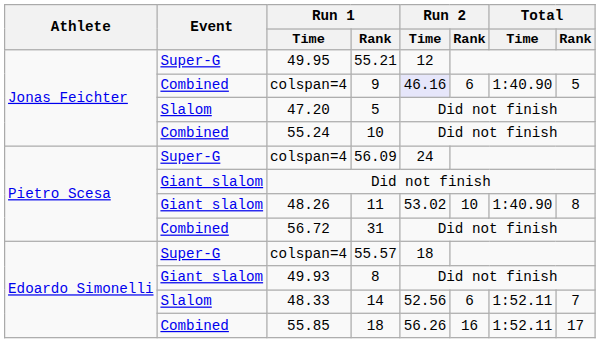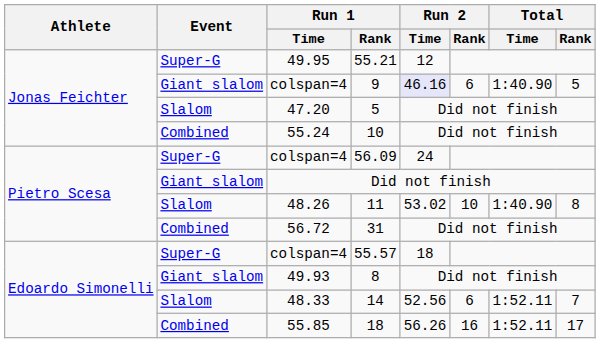(195, 86) Combined -> (212, 86) Giant slalom
(212, 205) Giant slalom -> (186, 205) Slalom
